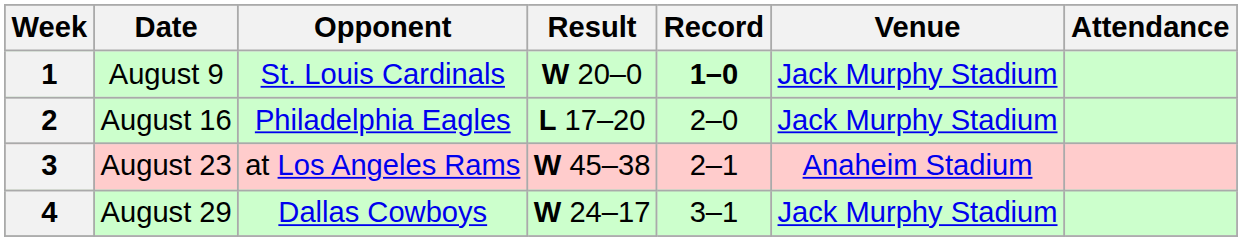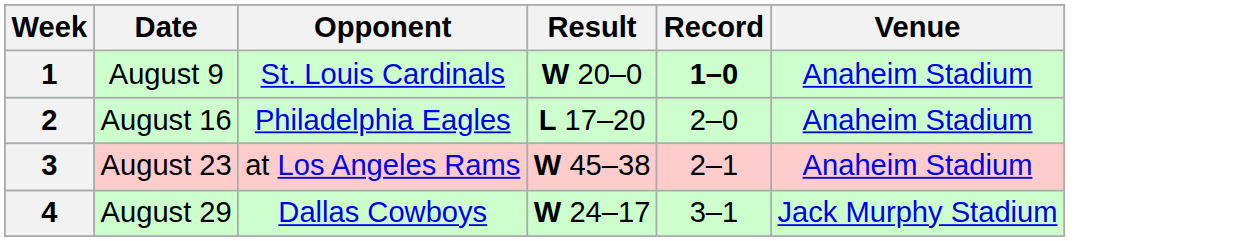- column: (1150, 27)
(918, 73) Jack Murphy Stadium -> (918, 73) Anaheim Stadium
(918, 119) Jack Murphy Stadium -> (918, 119) Anaheim Stadium
